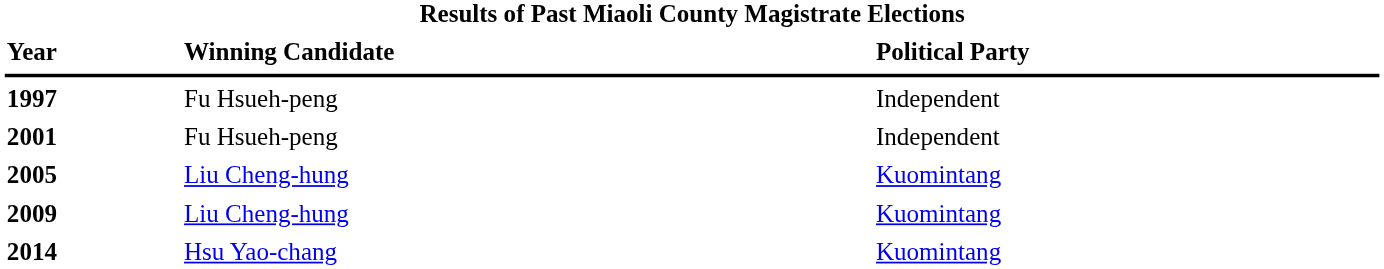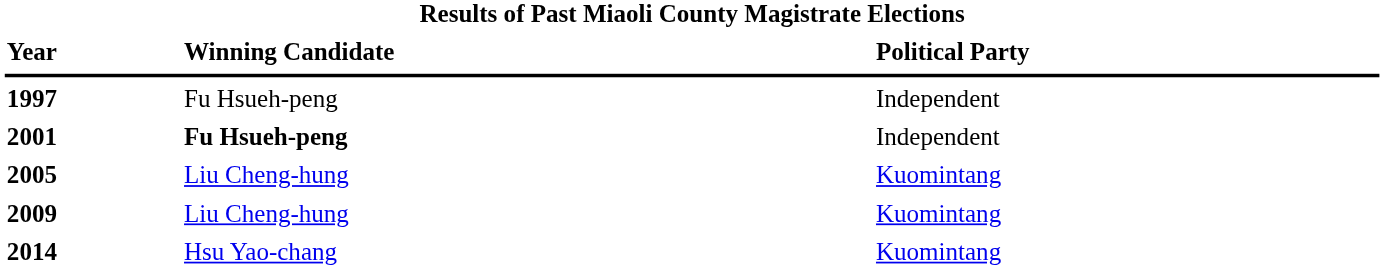(261, 137) normal -> (266, 137) bold
